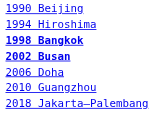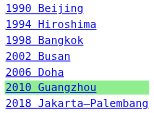(44, 40) bold -> (44, 40) normal
(38, 56) bold -> (38, 56) normal
(51, 88) no background -> (51, 88) lightgreen background
